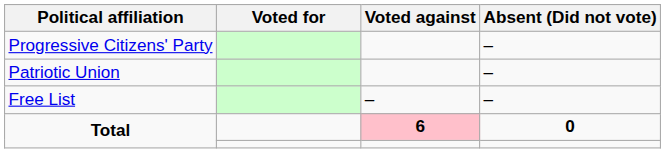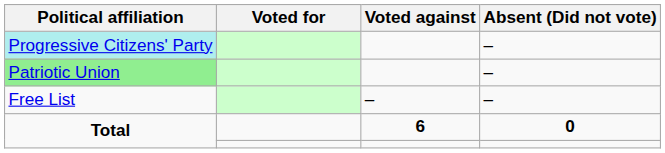(110, 45) no background -> (110, 45) paleturquoise background
(64, 72) no background -> (64, 72) lightgreen background
(420, 126) pink background -> (420, 126) no background
